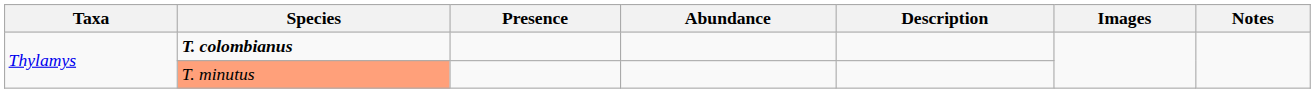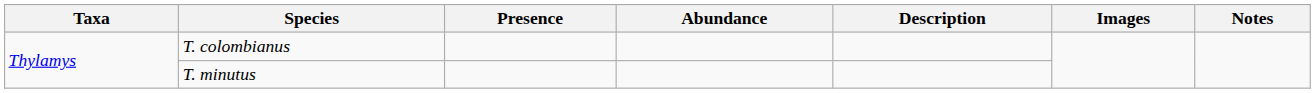(237, 46) bold -> (236, 46) normal
(218, 74) lightsalmon background -> (219, 74) no background
